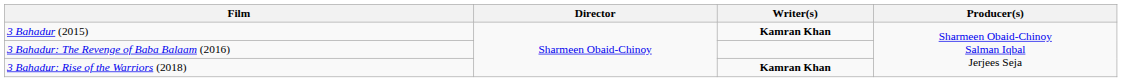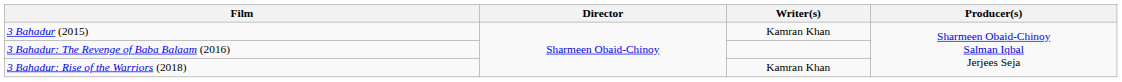(795, 31) bold -> (798, 31) normal
(795, 67) bold -> (798, 67) normal
